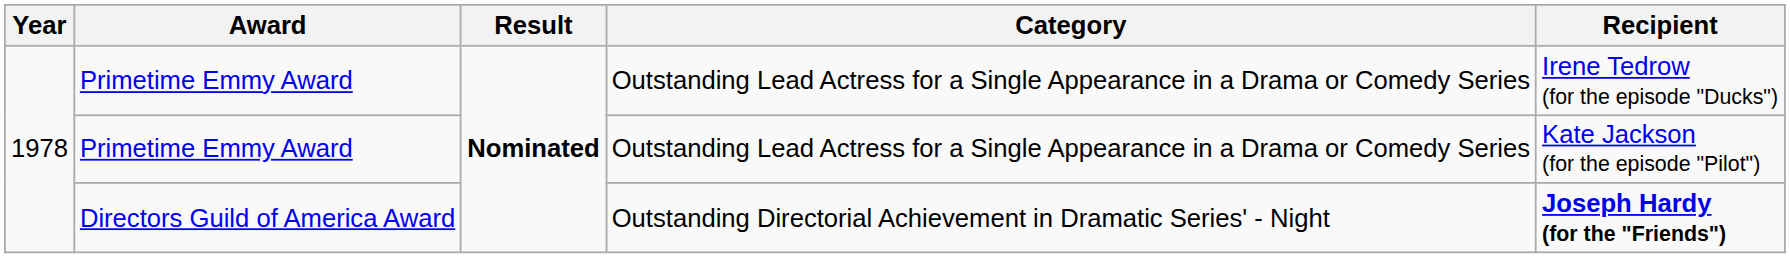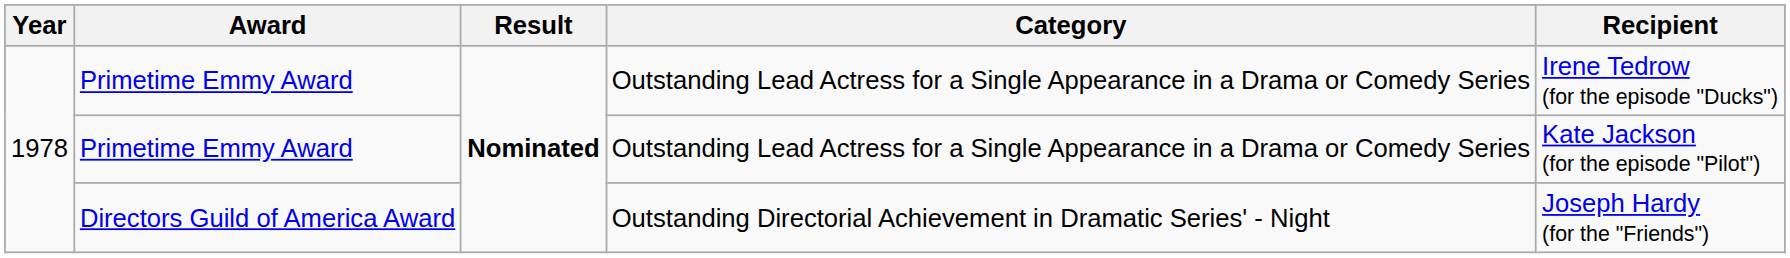(1634, 218) bold -> (1626, 218) normal
